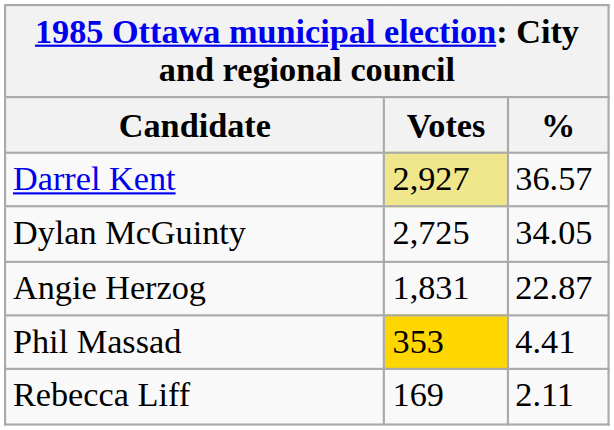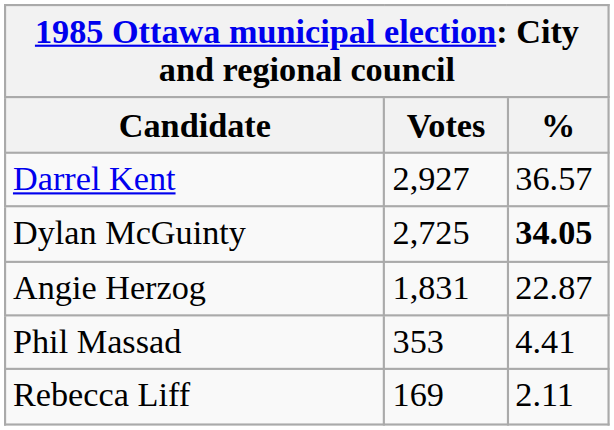(431, 178) khaki background -> (431, 178) no background
(554, 233) normal -> (554, 233) bold
(418, 341) gold background -> (418, 341) no background
